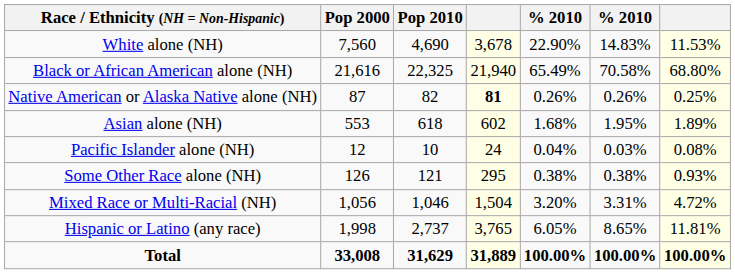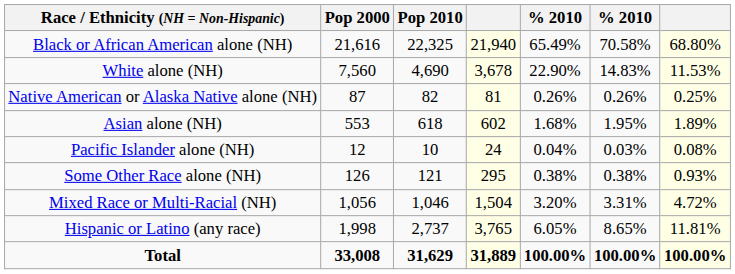rows swapped: (163, 44) <-> (163, 70)
(493, 96) bold -> (493, 96) normal
